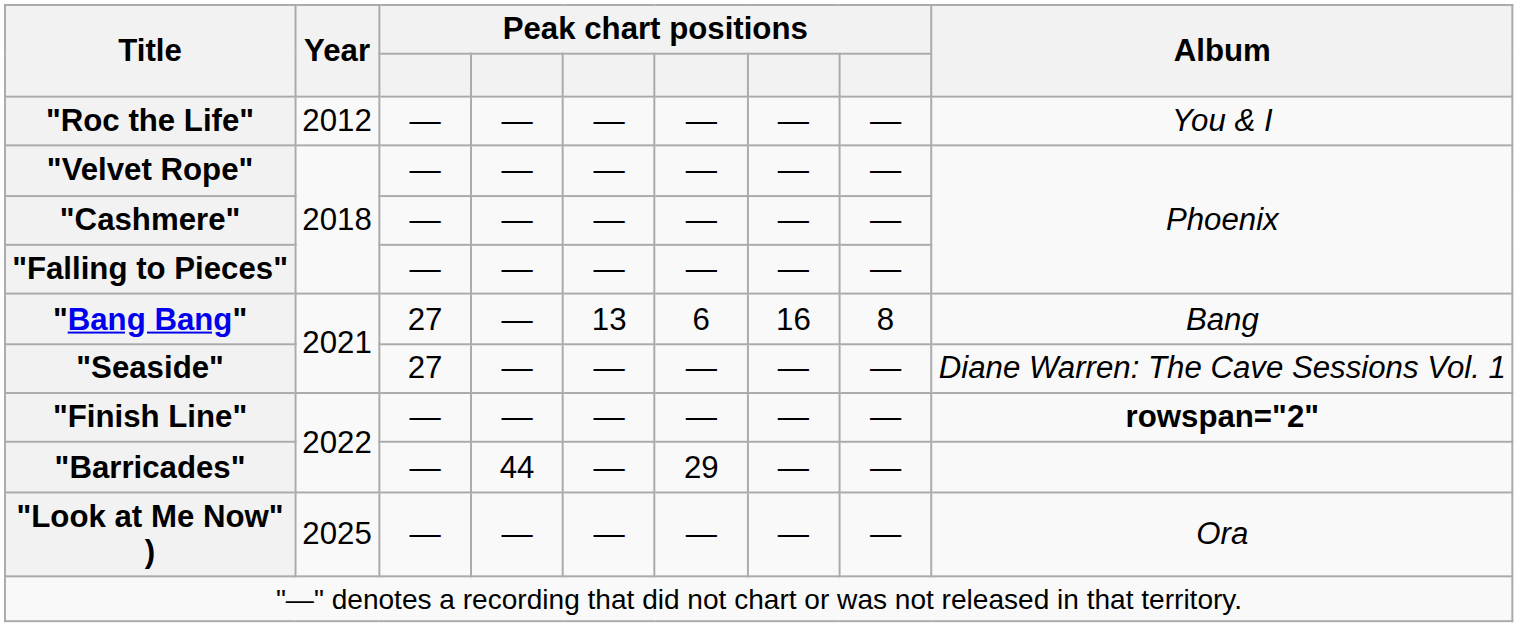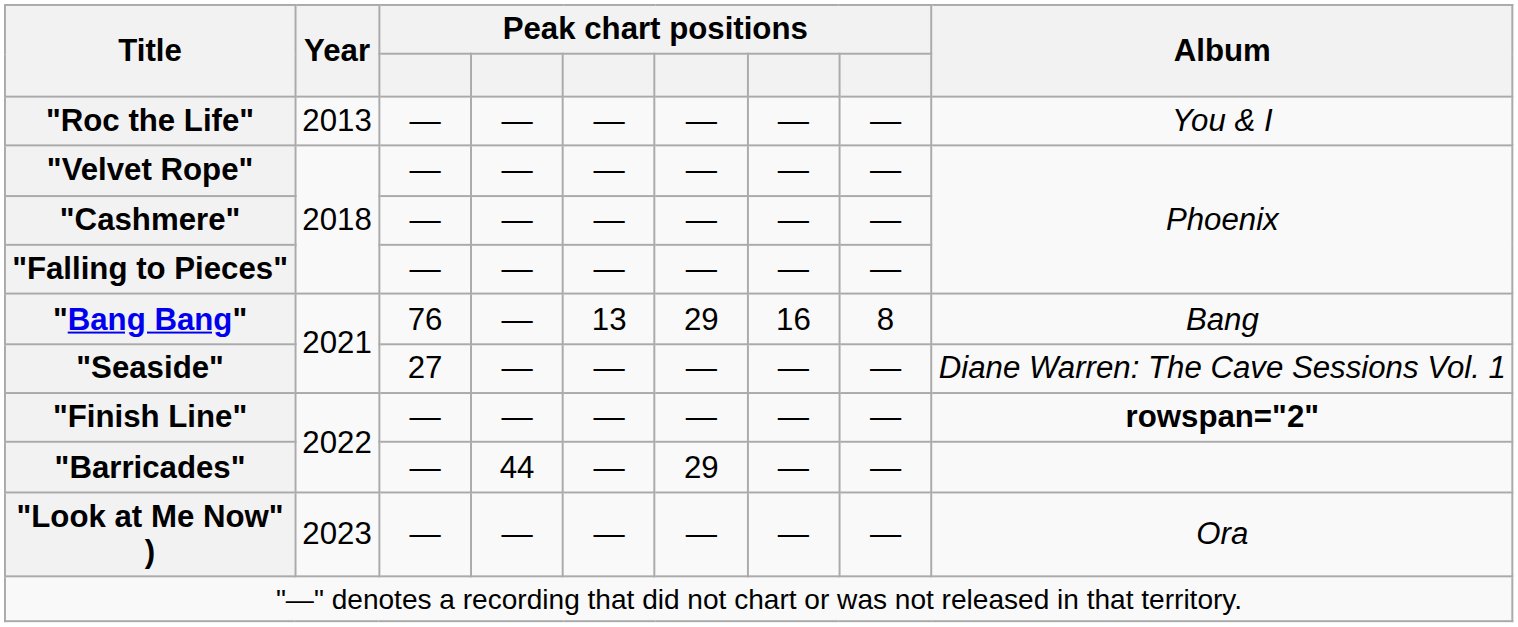(337, 120) 2012 -> (337, 120) 2013
(425, 318) 27 -> (425, 318) 76
(701, 318) 6 -> (701, 318) 29
(337, 533) 2025 -> (337, 533) 2023
